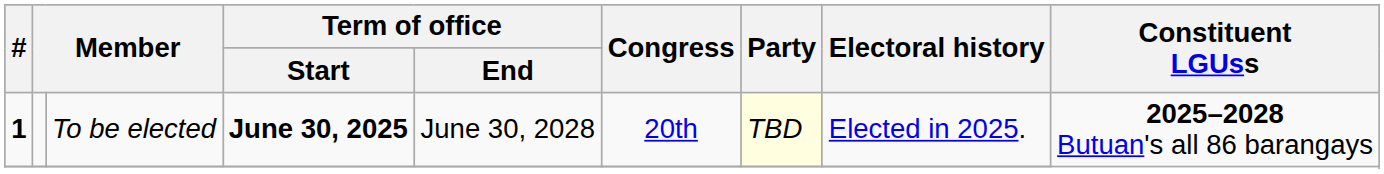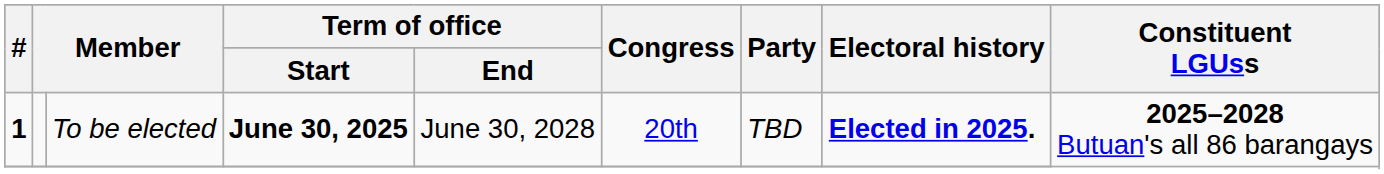(775, 129) lightyellow background -> (775, 129) no background
(927, 129) normal -> (932, 129) bold
